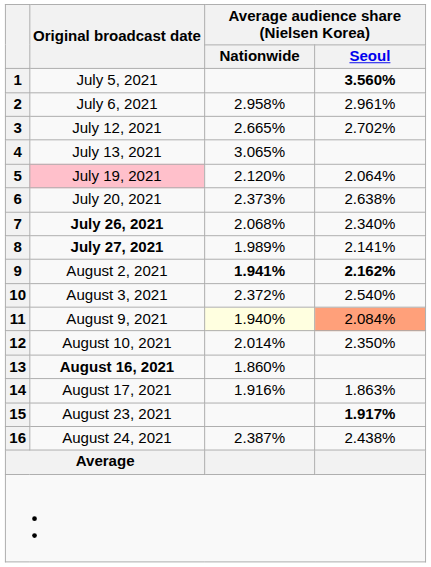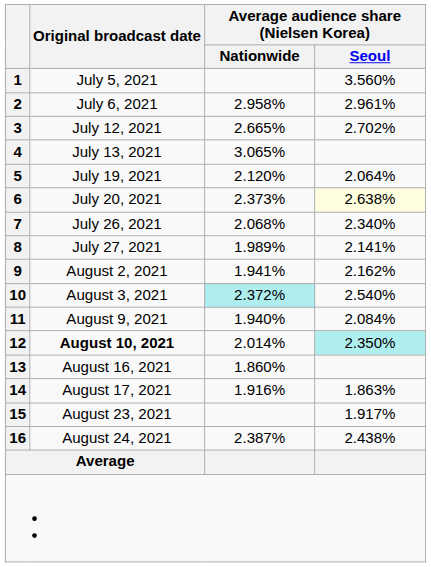(370, 80) bold -> (370, 80) normal
(117, 175) pink background -> (117, 175) no background
(370, 199) no background -> (370, 199) lightyellow background
(117, 223) bold -> (117, 223) normal
(117, 247) bold -> (117, 247) normal
(260, 271) bold -> (260, 271) normal
(370, 271) bold -> (370, 271) normal
(260, 295) no background -> (260, 295) paleturquoise background
(260, 319) lightyellow background -> (260, 319) no background
(370, 319) lightsalmon background -> (370, 319) no background
(117, 342) normal -> (117, 342) bold
(370, 342) no background -> (370, 342) paleturquoise background
(117, 366) bold -> (117, 366) normal
(370, 414) bold -> (370, 414) normal
